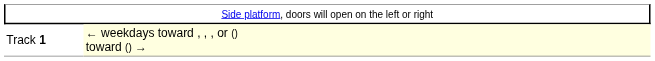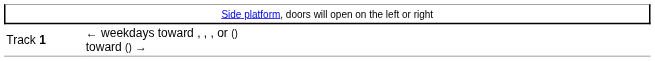(162, 40) lightyellow background -> (162, 40) no background
